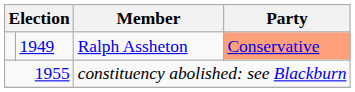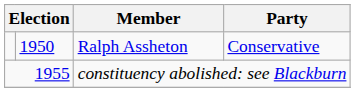(37, 45) 1949 -> (37, 45) 1950
(273, 45) lightsalmon background -> (273, 45) no background
